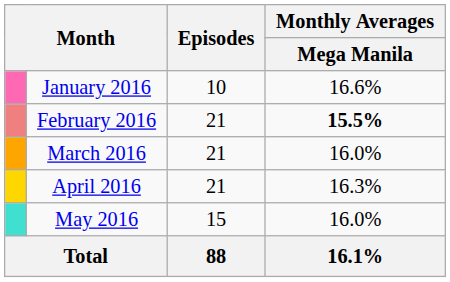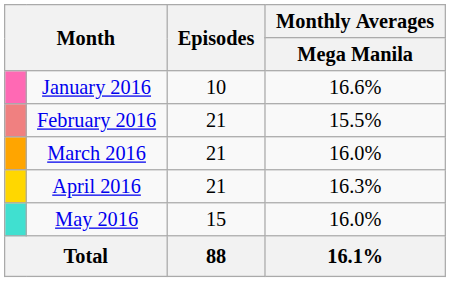(355, 120) bold -> (355, 120) normal
